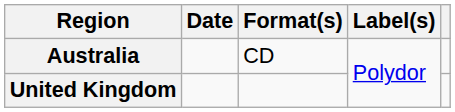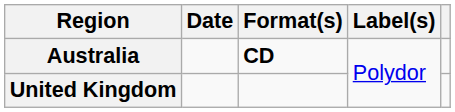(259, 55) normal -> (259, 55) bold
